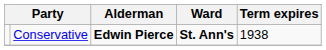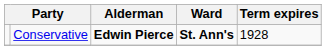(254, 34) 1938 -> (254, 34) 1928
